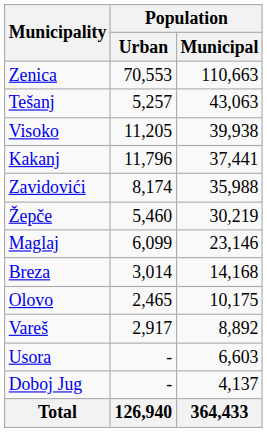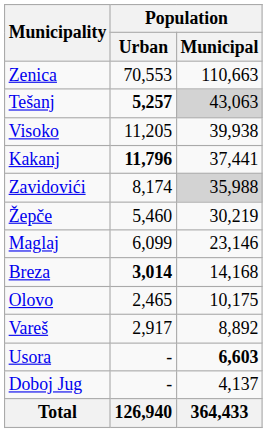(152, 103) normal -> (152, 103) bold
(234, 103) no background -> (234, 103) lightgrey background
(148, 159) normal -> (148, 159) bold
(234, 187) no background -> (234, 187) lightgrey background
(152, 272) normal -> (152, 272) bold
(238, 356) normal -> (238, 356) bold
